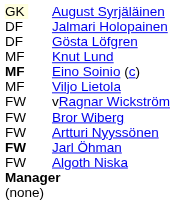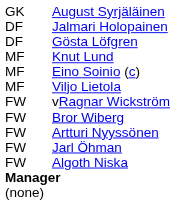(15, 12) lightyellow background -> (15, 12) no background
(15, 72) bold -> (15, 72) normal
(15, 147) bold -> (15, 147) normal
